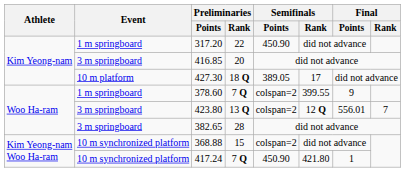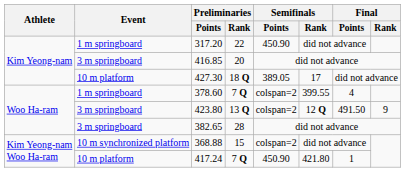(352, 94) 9 -> (352, 94) 4
(352, 110) 556.01 -> (352, 110) 491.50
(385, 110) 7 -> (385, 110) 9
(133, 159) 10 m synchronized platform -> (105, 159) 10 m platform
